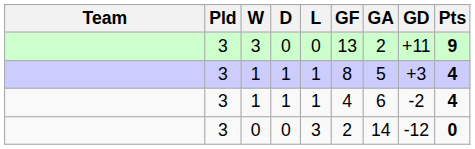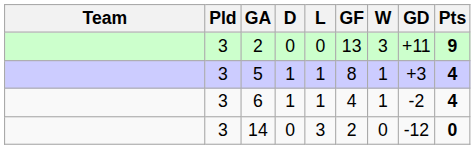columns swapped: (256, 18) <-> (381, 18)
